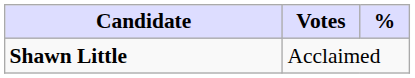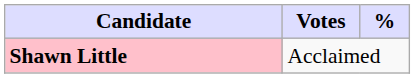(68, 55) no background -> (68, 55) pink background
